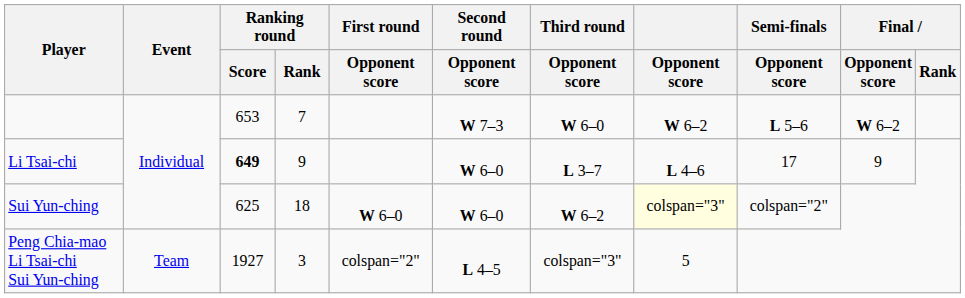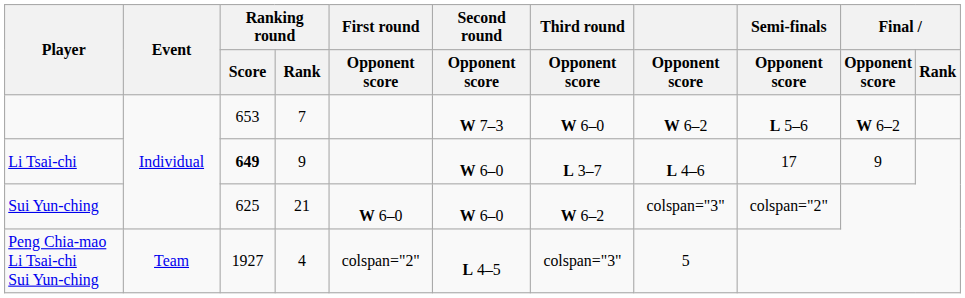(302, 206) 18 -> (302, 206) 21
(686, 206) lightyellow background -> (686, 206) no background
(302, 260) 3 -> (302, 260) 4
